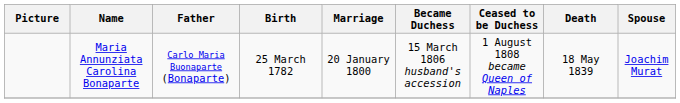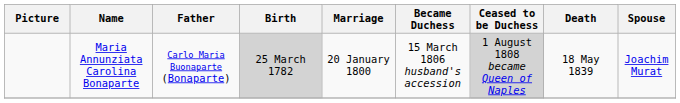(281, 66) no background -> (281, 66) lightgrey background
(507, 66) no background -> (507, 66) lightgrey background
